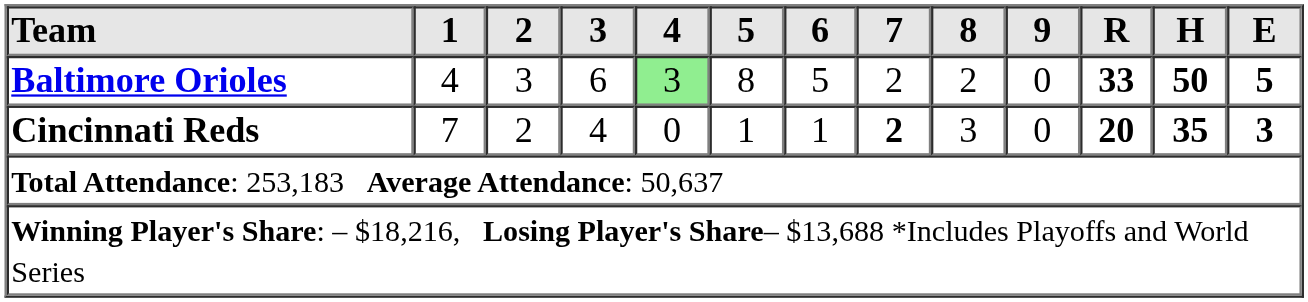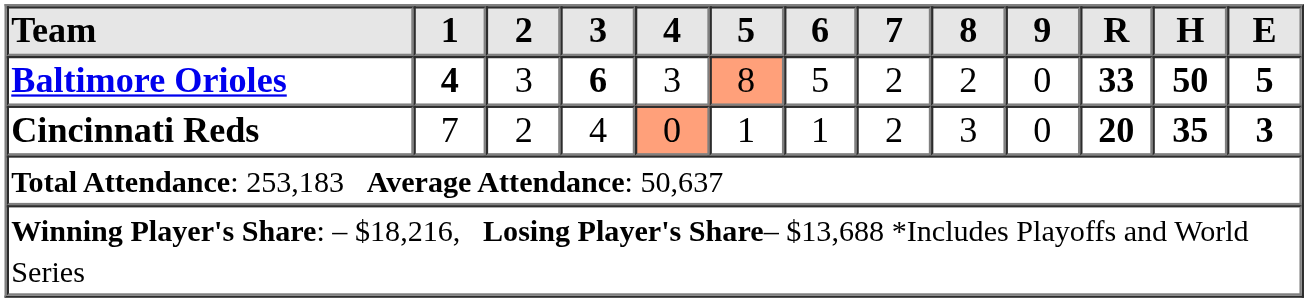(450, 80) normal -> (450, 80) bold
(598, 80) normal -> (598, 80) bold
(672, 80) lightgreen background -> (672, 80) no background
(746, 80) no background -> (746, 80) lightsalmon background
(672, 129) no background -> (672, 129) lightsalmon background
(894, 129) bold -> (894, 129) normal
